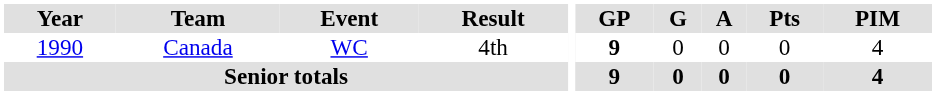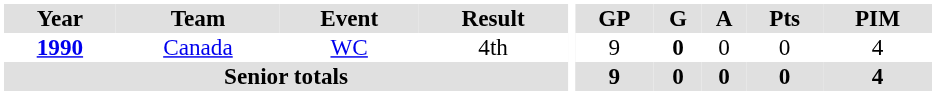(60, 47) normal -> (60, 47) bold
(614, 47) bold -> (614, 47) normal
(678, 47) normal -> (678, 47) bold
